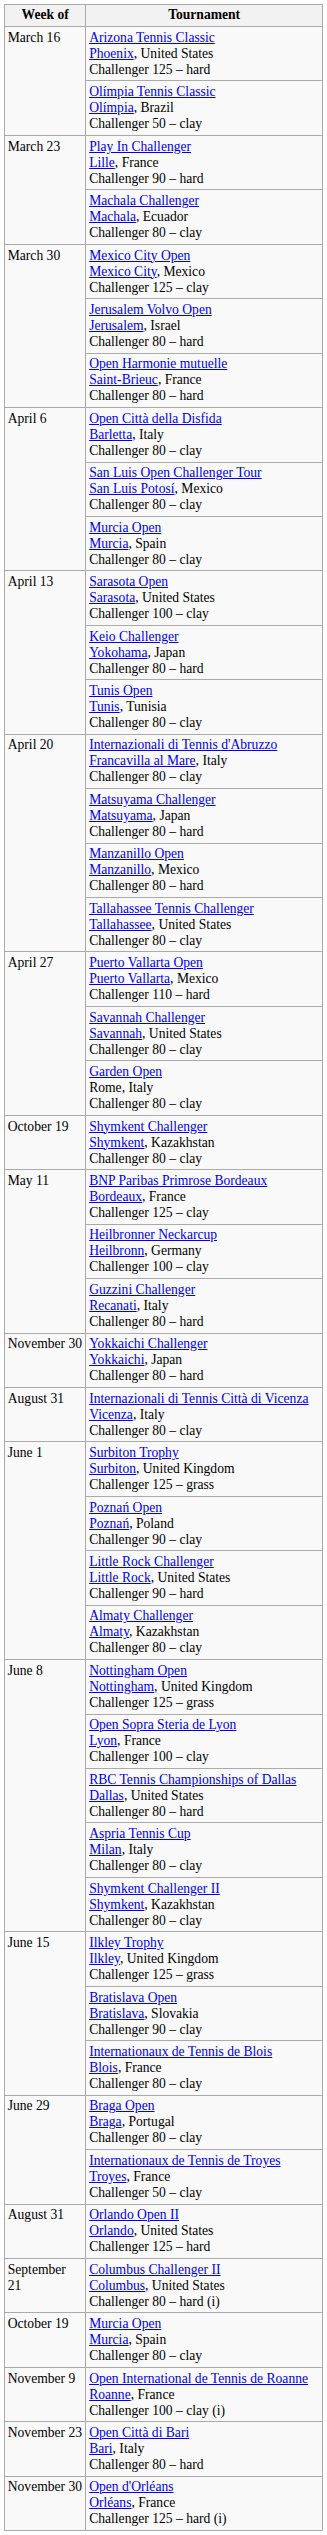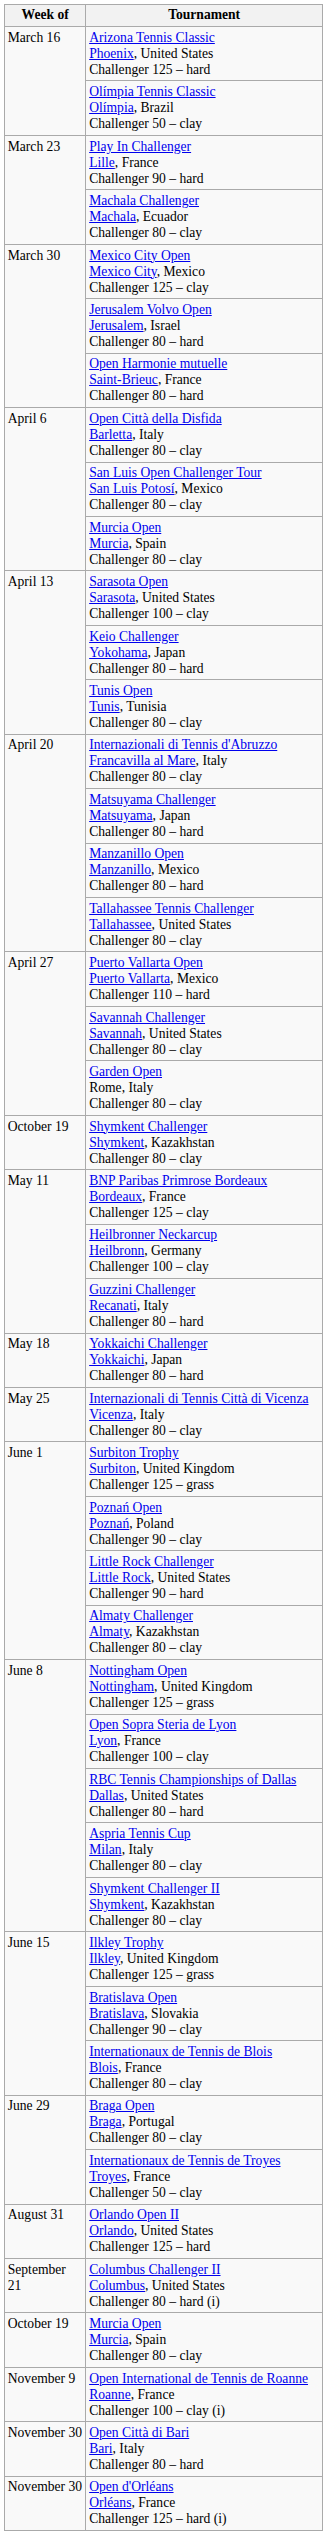(45, 1344) November 30 -> (29, 1344) May 18
(36, 1398) August 31 -> (29, 1398) May 25
(45, 2432) November 23 -> (45, 2432) November 30
